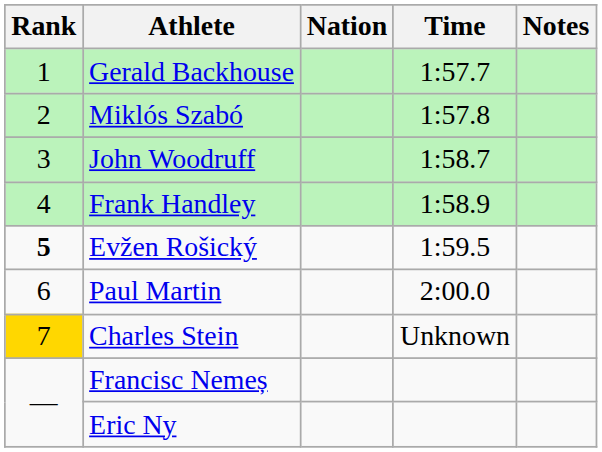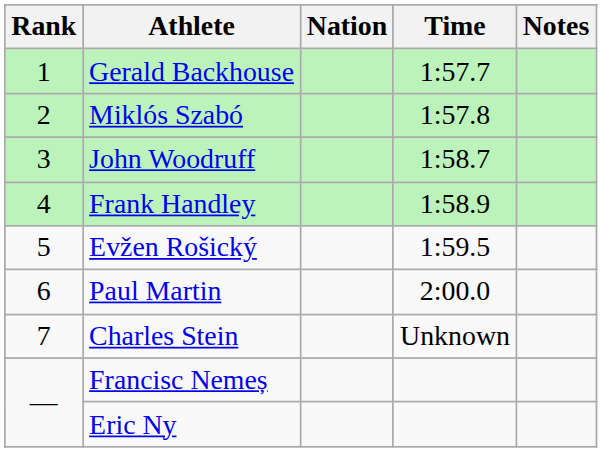(44, 247) bold -> (44, 247) normal
(44, 335) gold background -> (44, 335) no background
